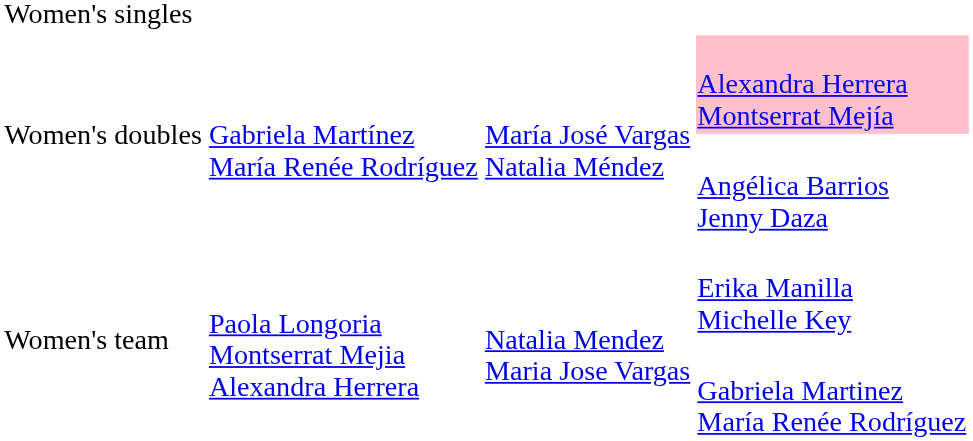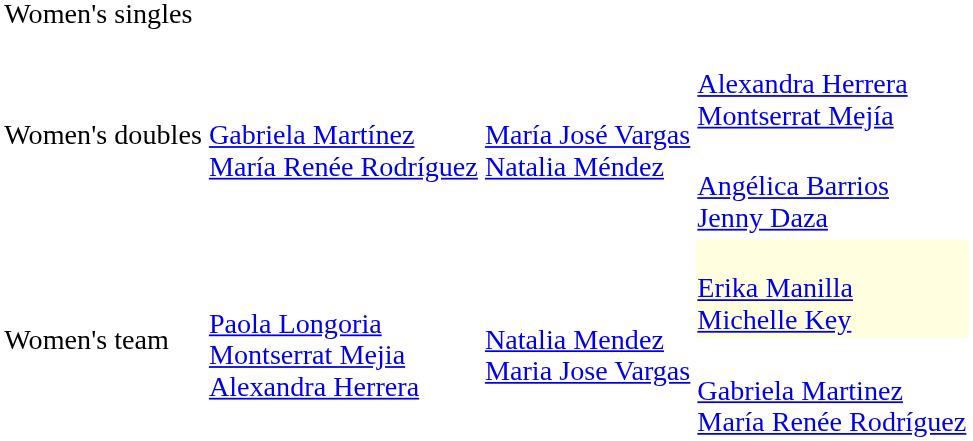(803, 99) pink background -> (803, 99) no background
(775, 304) no background -> (775, 304) lightyellow background
